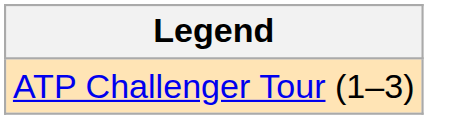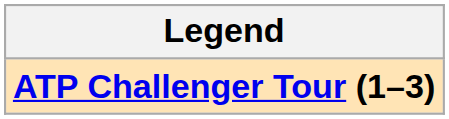(214, 85) normal -> (224, 85) bold
